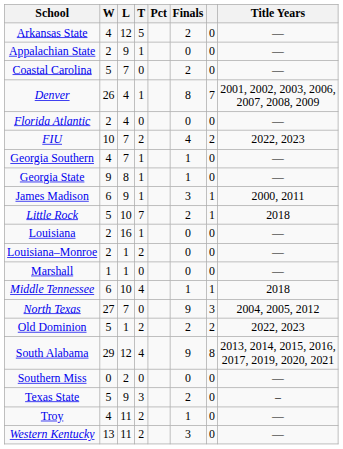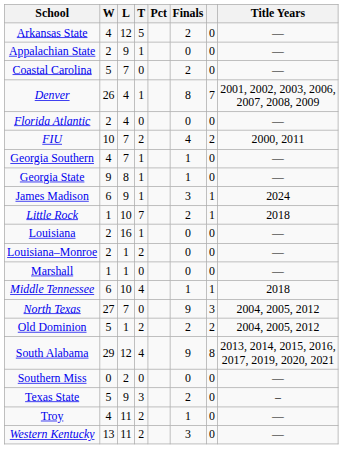(278, 139) 2022, 2023 -> (278, 139) 2000, 2011
(278, 196) 2000, 2011 -> (278, 196) 2024
(109, 214) 5 -> (109, 214) 1
(278, 327) 2022, 2023 -> (278, 327) 2004, 2005, 2012
